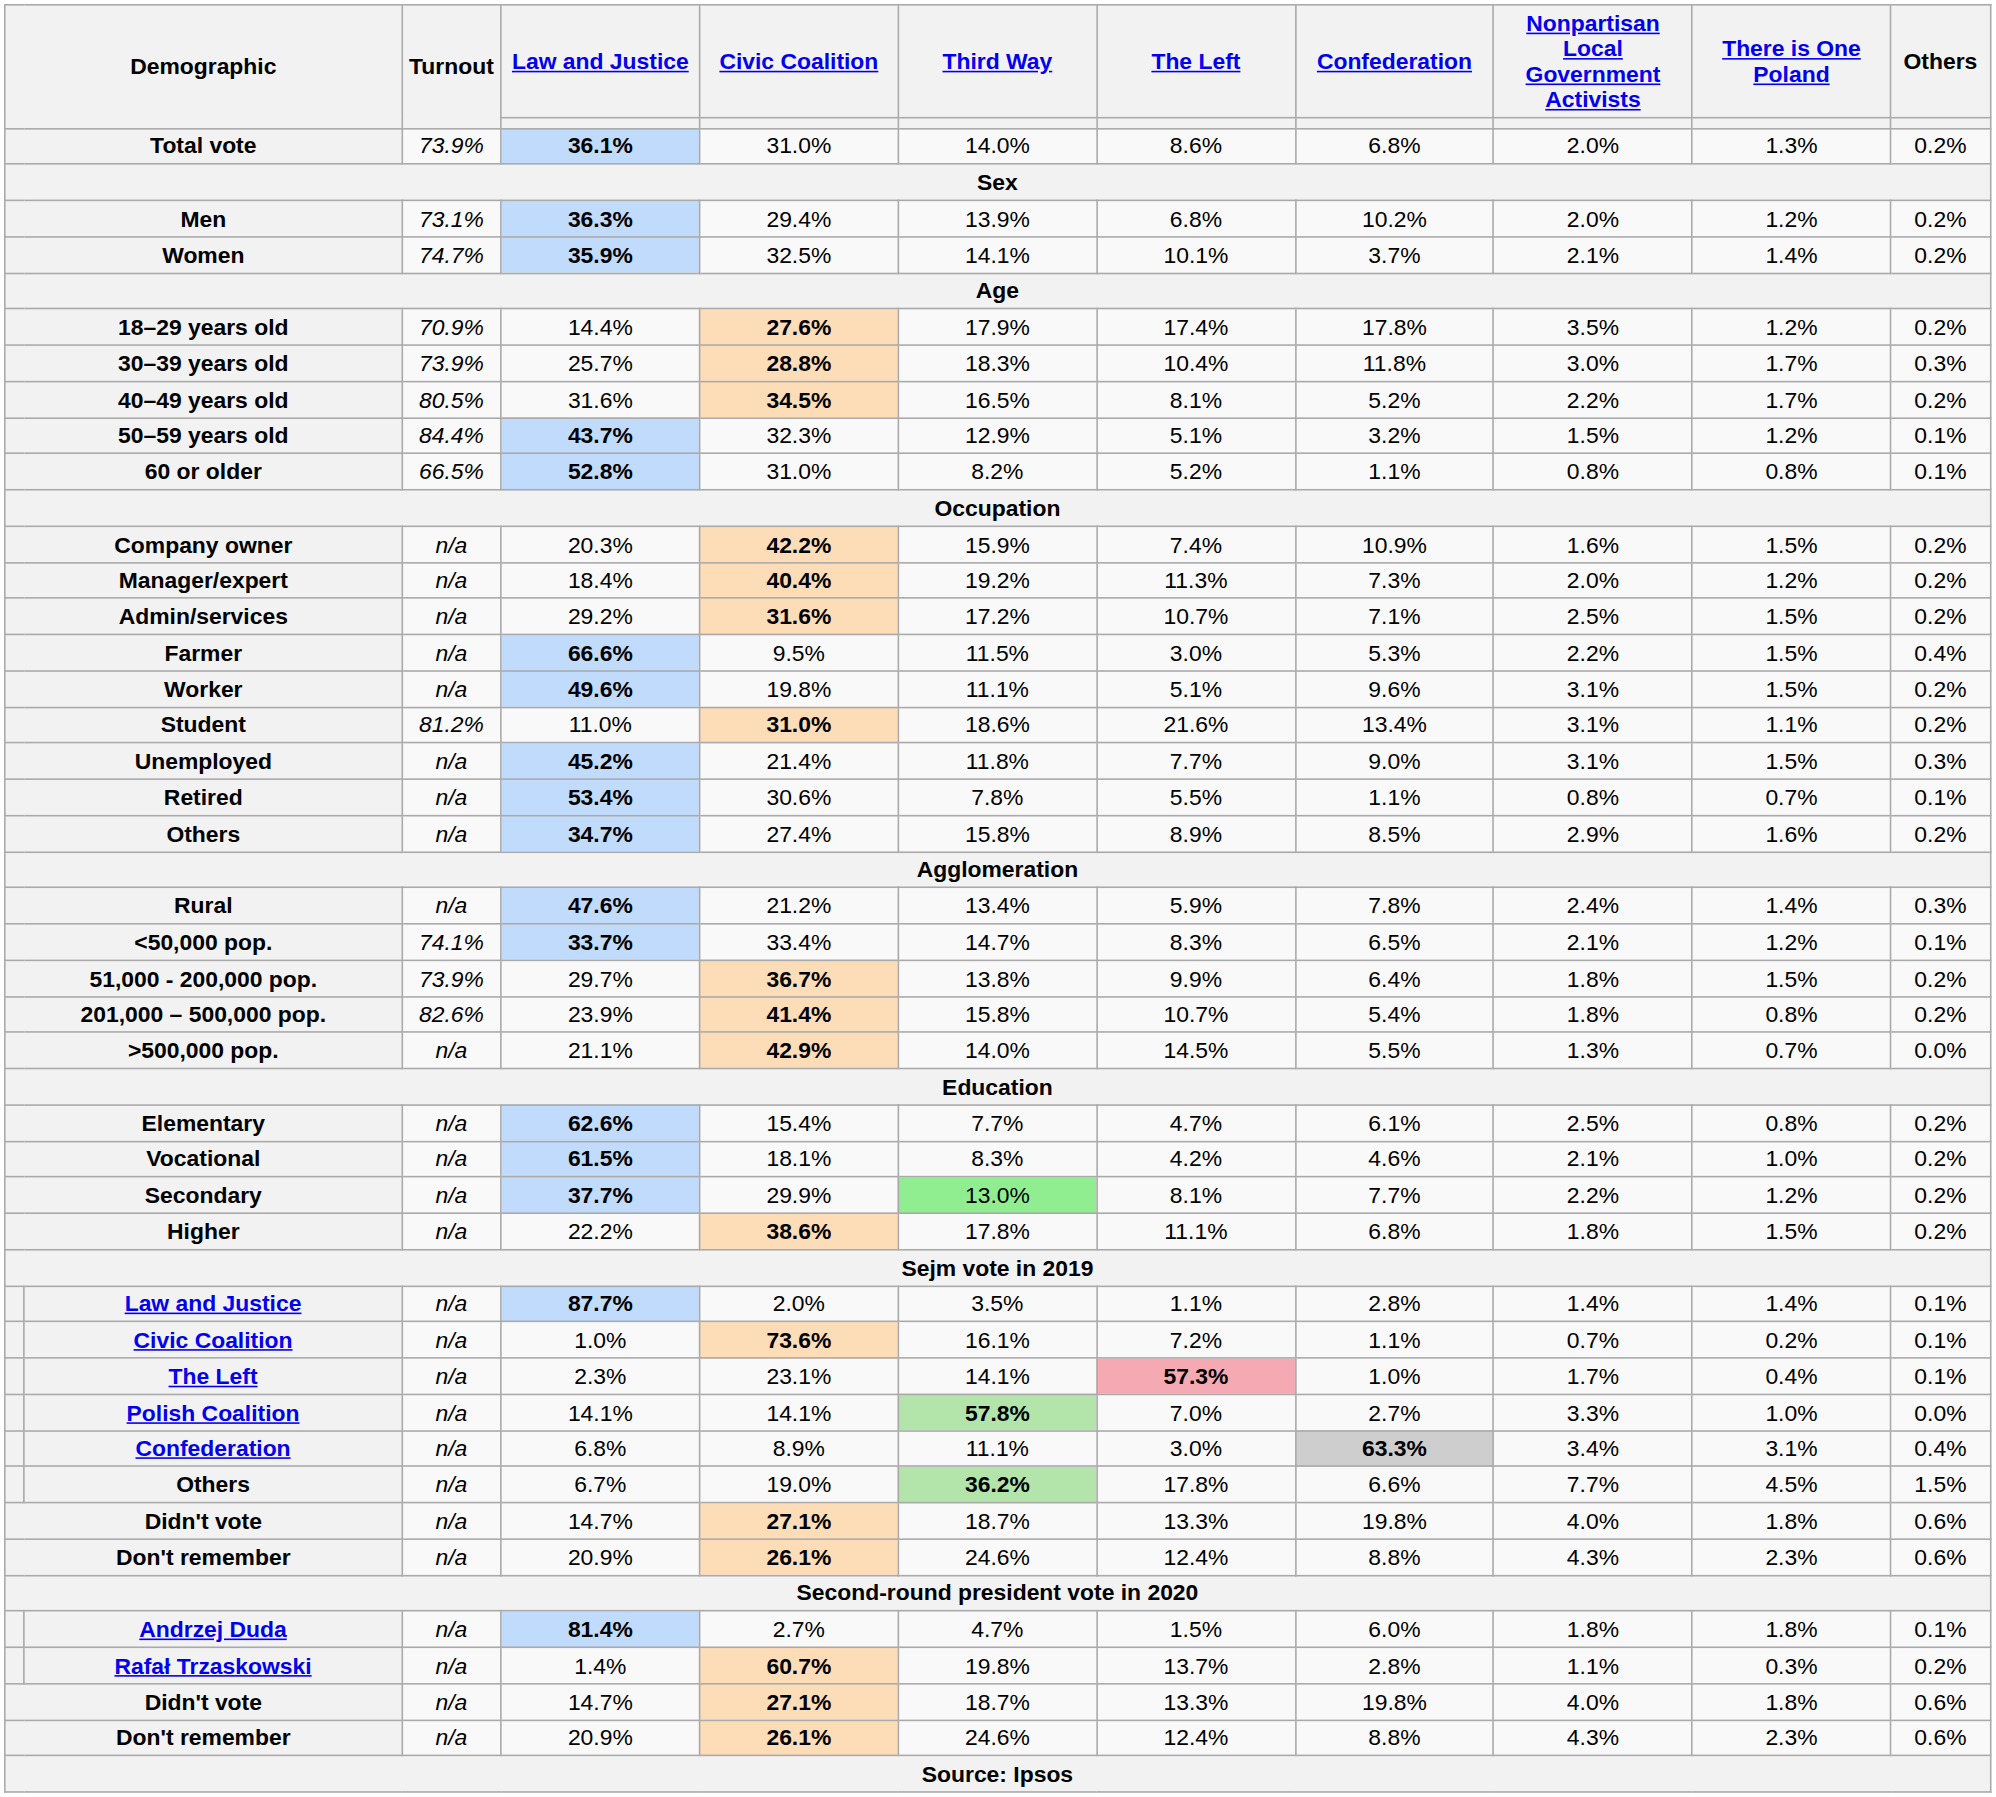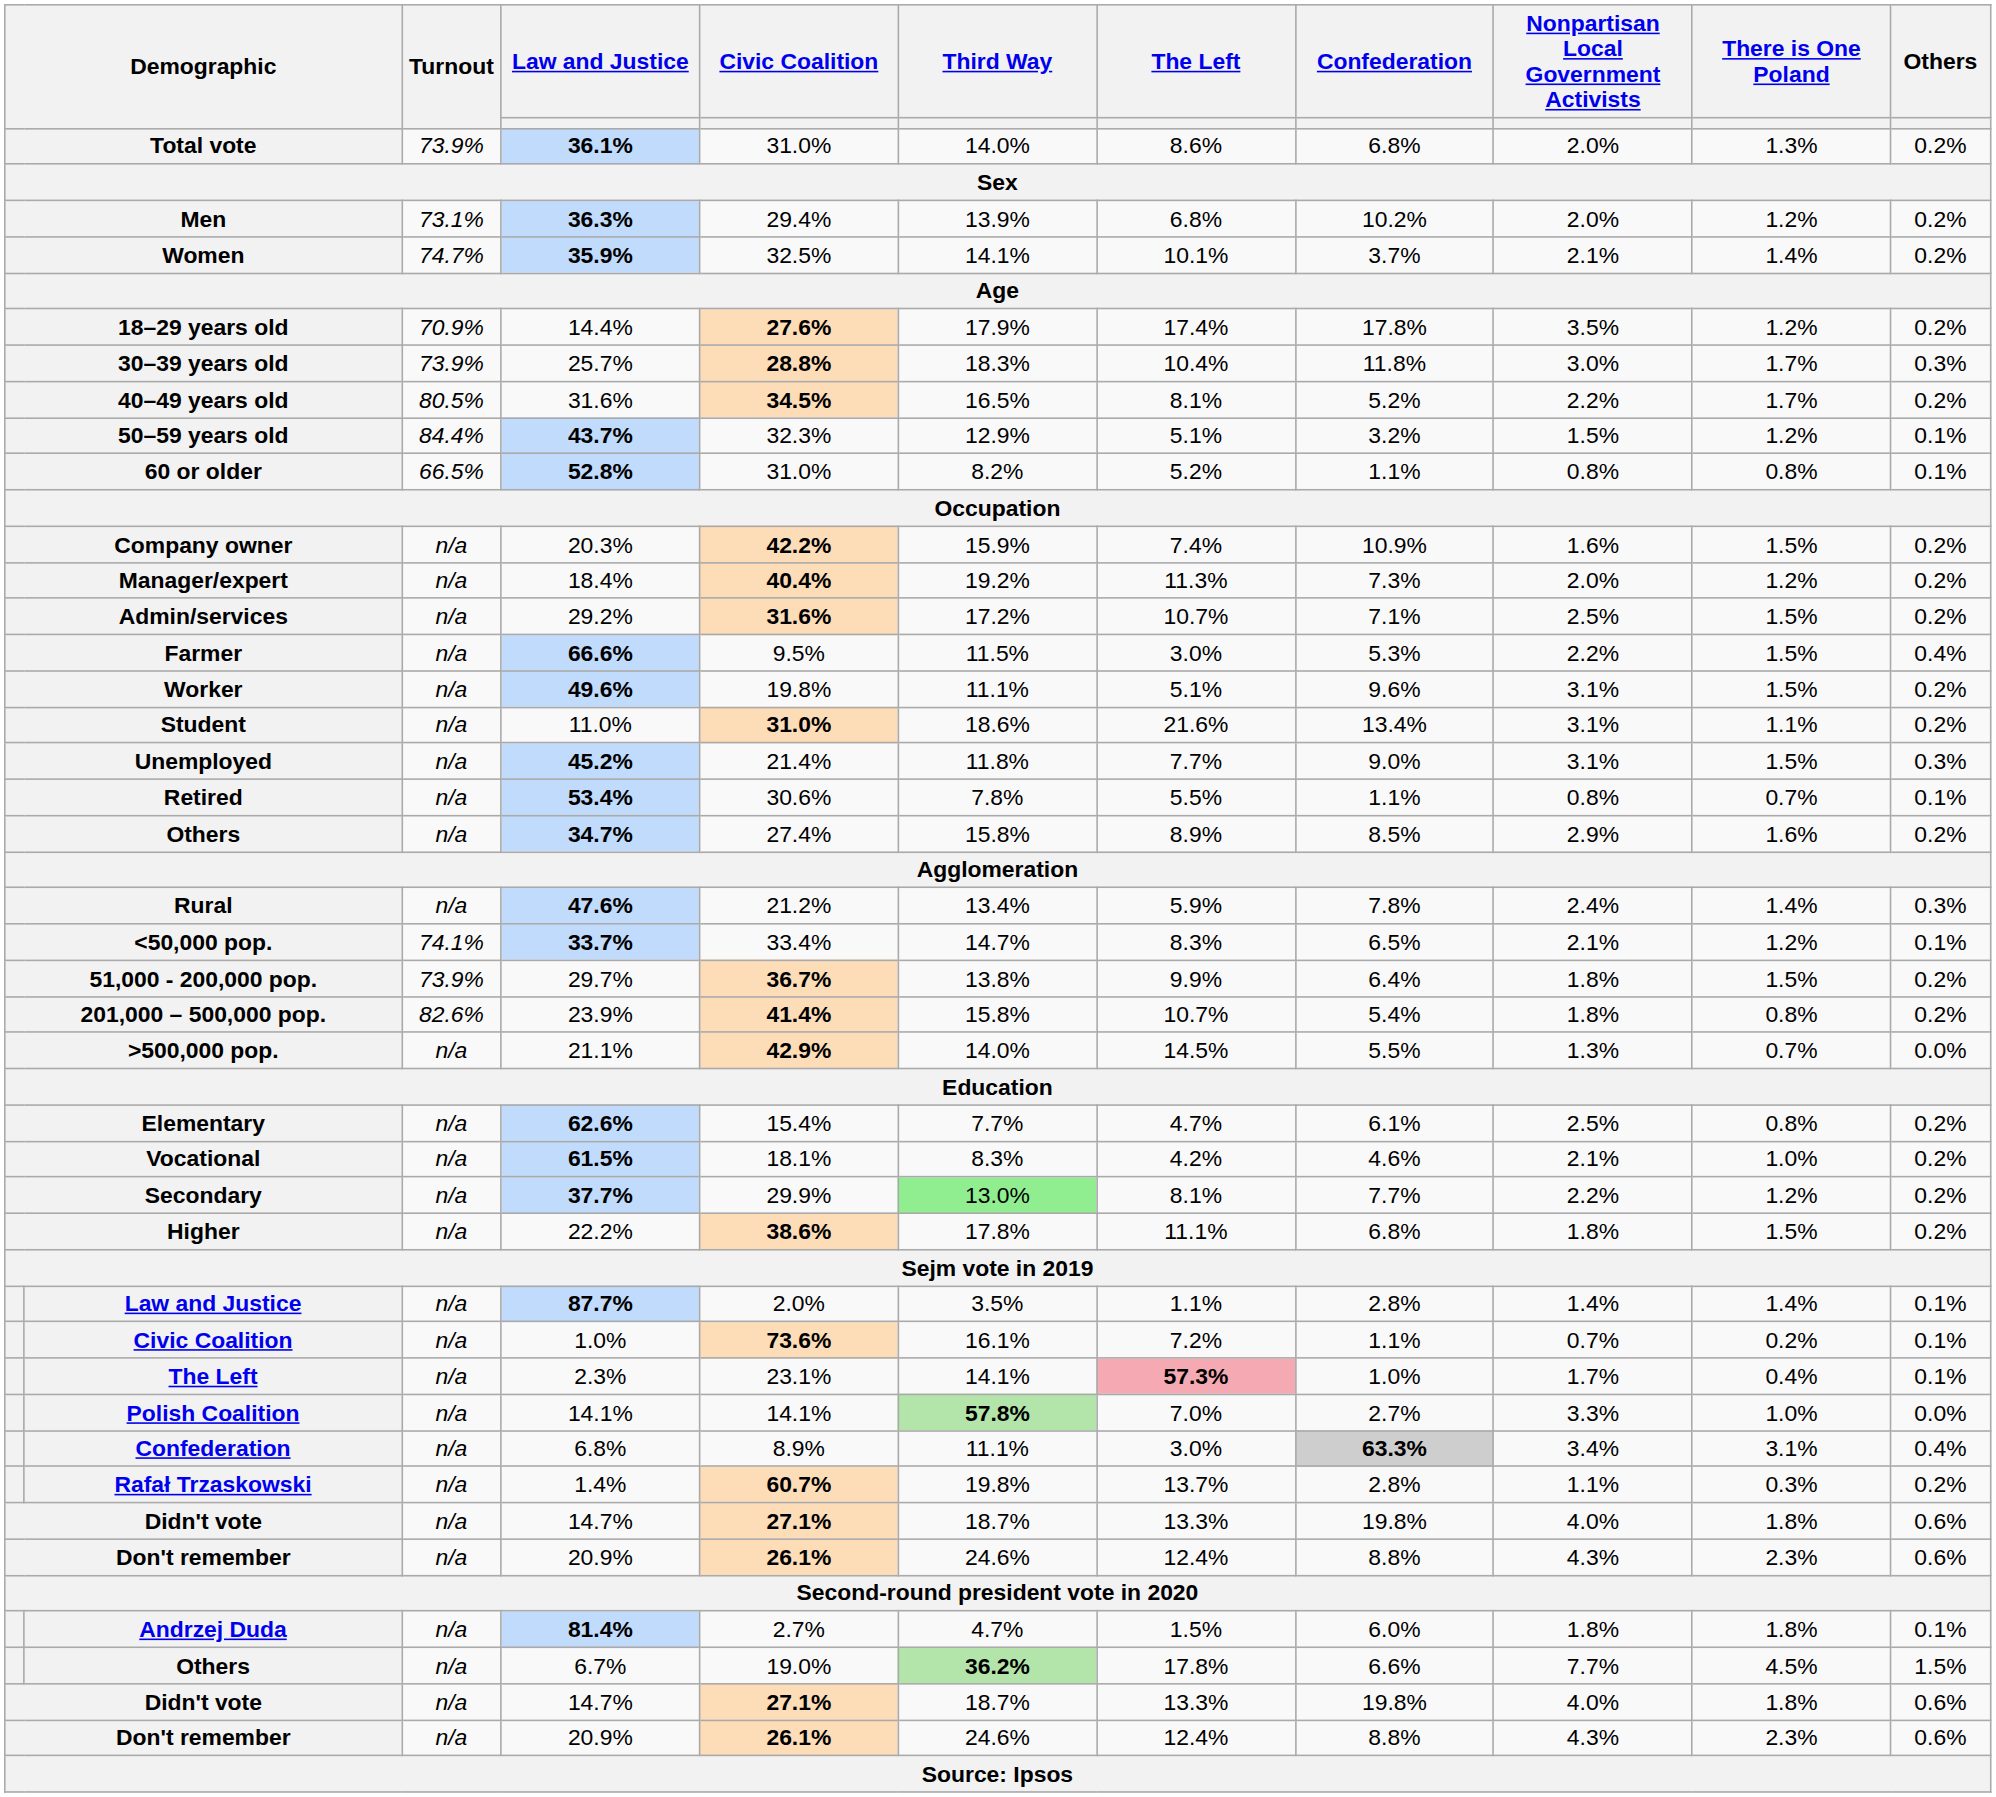(451, 725) 81.2% -> (451, 725) n/a
rows swapped: (213, 1485) <-> (213, 1666)
